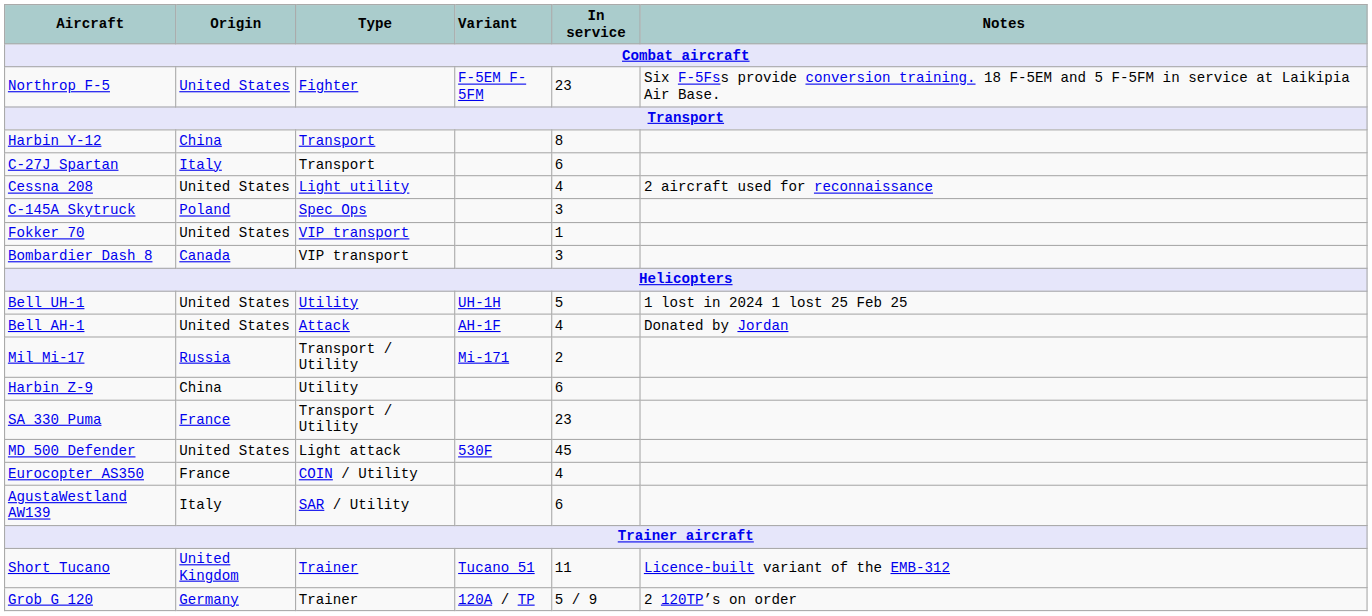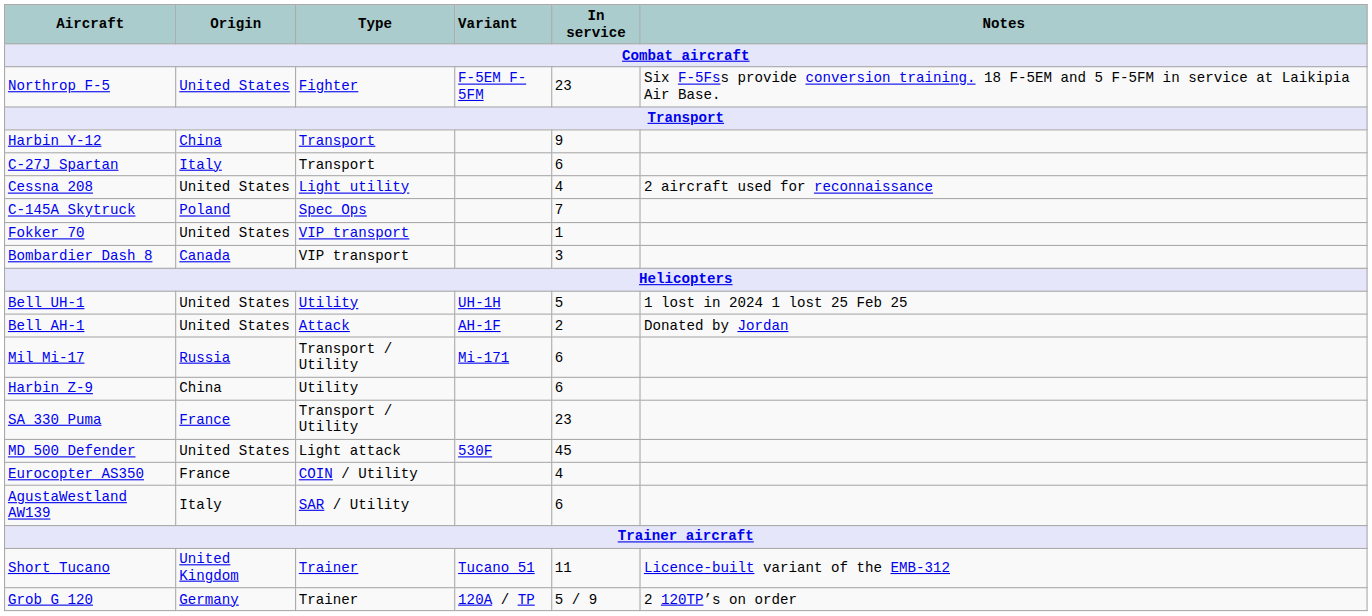(559, 141) 8 -> (559, 141) 9
(559, 210) 3 -> (559, 210) 7
(559, 326) 4 -> (559, 326) 2
(559, 357) 2 -> (559, 357) 6
